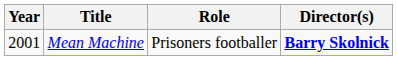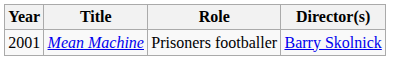(337, 42) bold -> (333, 42) normal
